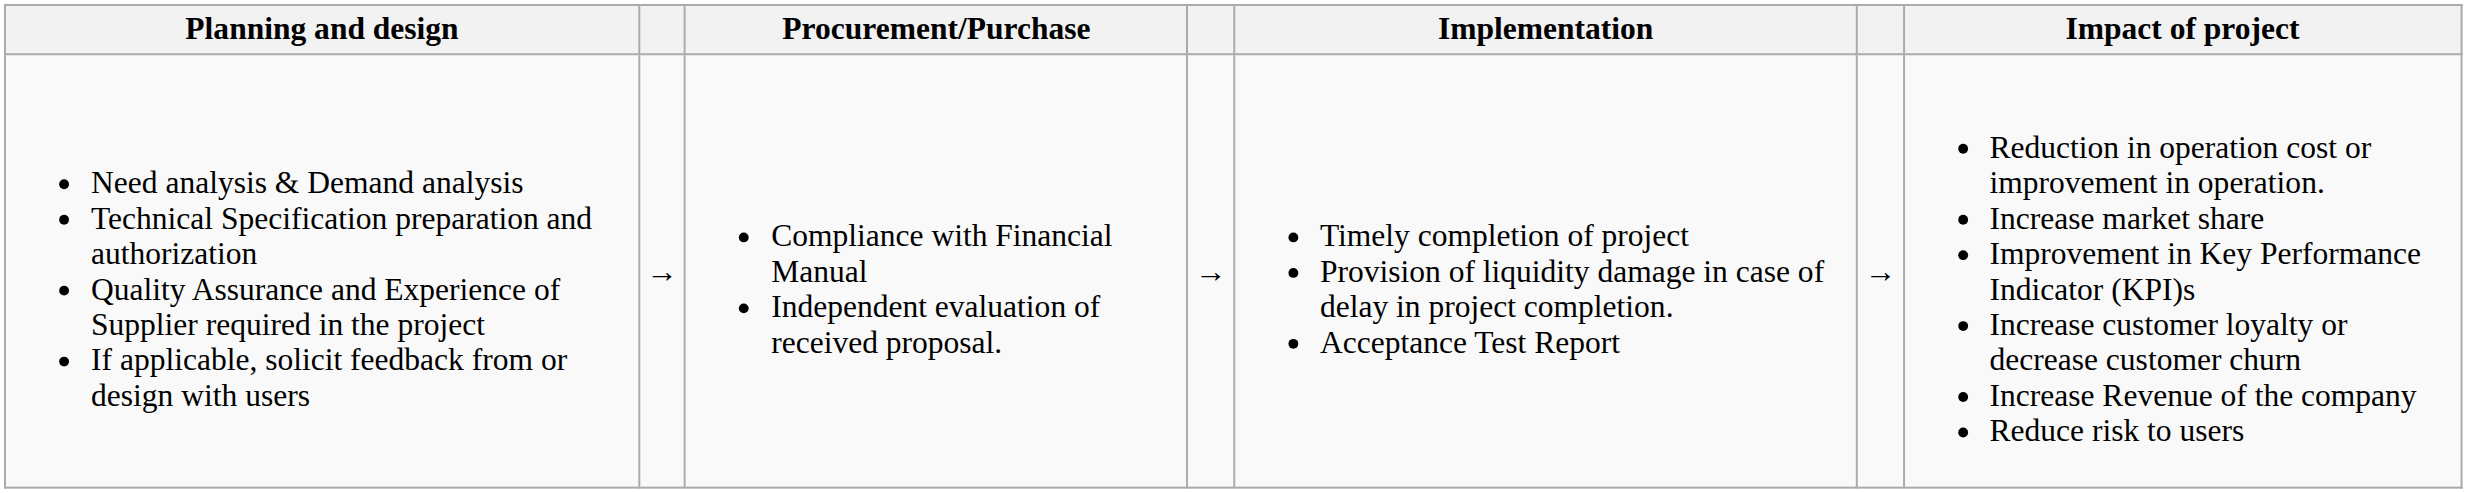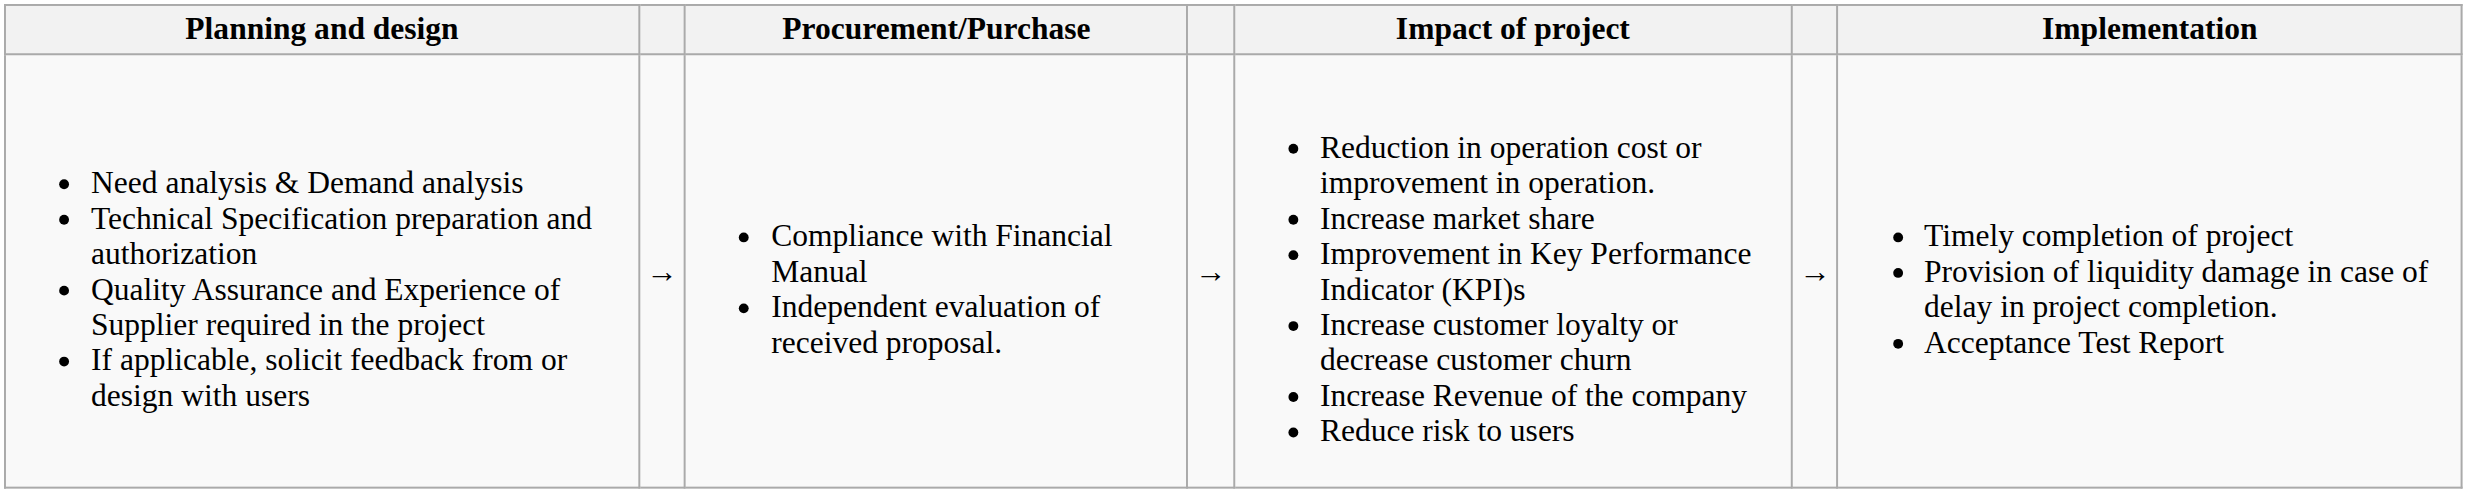columns swapped: (1546, 29) <-> (2183, 29)
